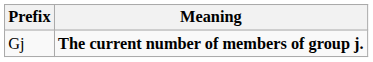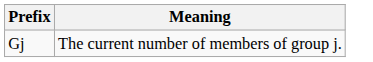(211, 43) bold -> (200, 43) normal
